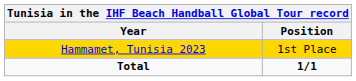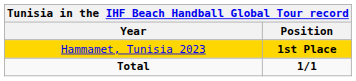(307, 49) normal -> (307, 49) bold
